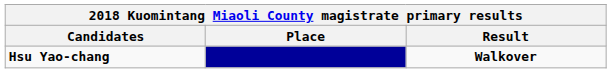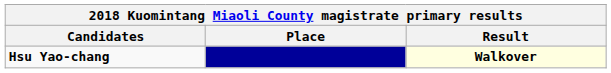(506, 57) no background -> (506, 57) lightyellow background
